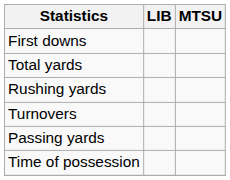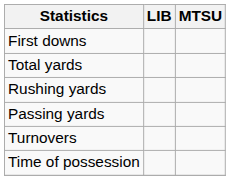rows swapped: (56, 138) <-> (42, 114)
